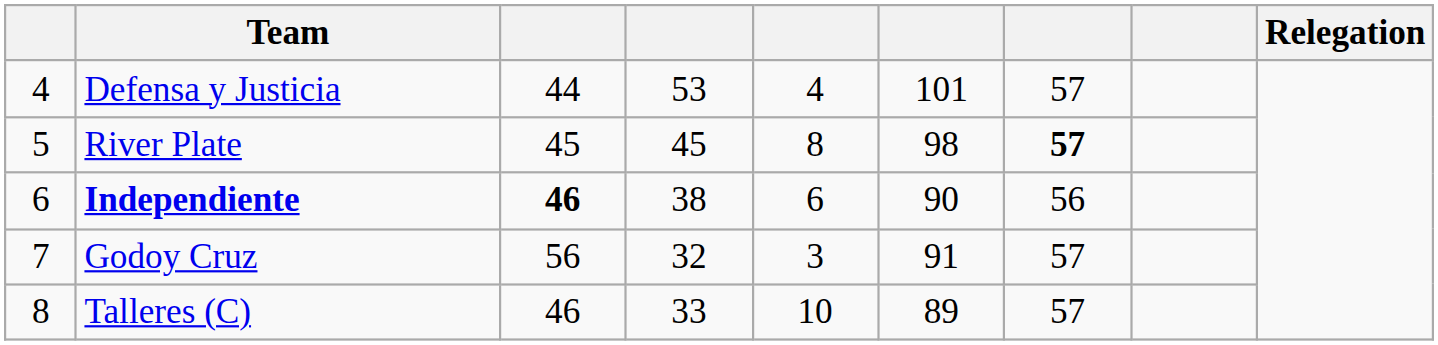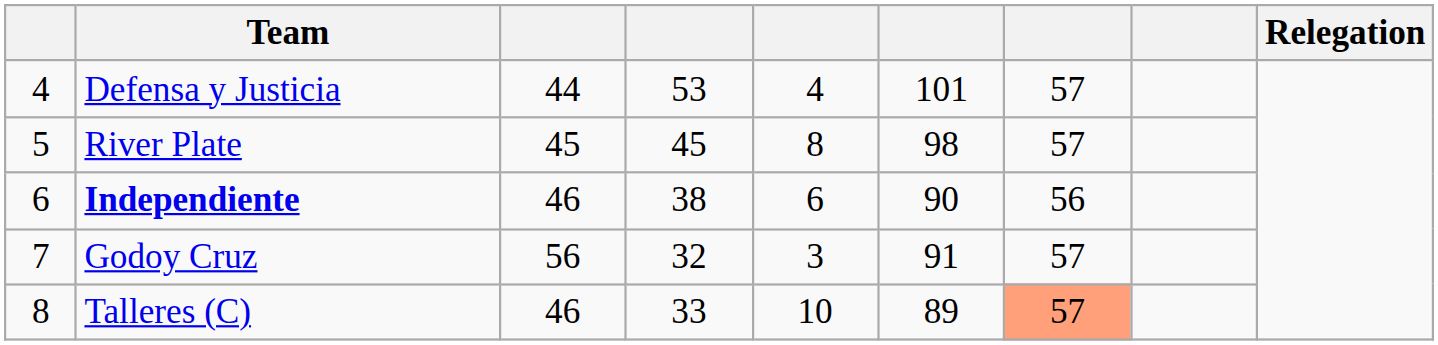(1068, 144) bold -> (1068, 144) normal
(563, 199) bold -> (563, 199) normal
(1068, 311) no background -> (1068, 311) lightsalmon background
